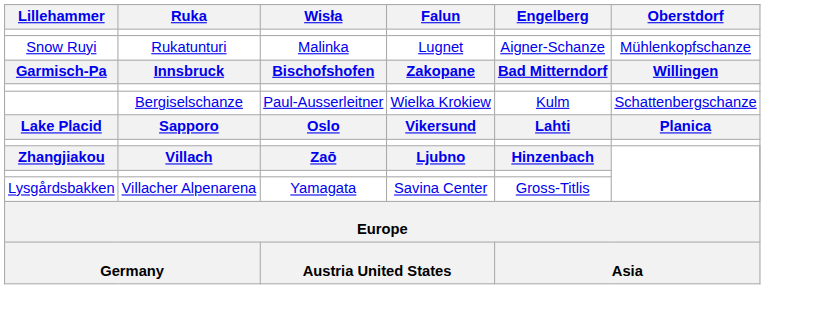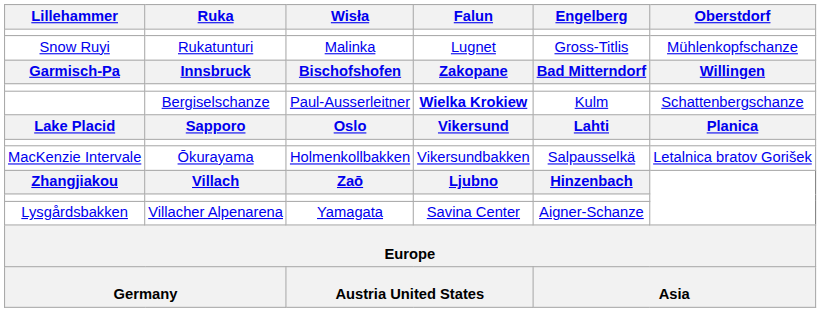(553, 47) Aigner-Schanze -> (591, 47) Gross-Titlis
(441, 102) normal -> (473, 102) bold
+ row: (216, 157)
(553, 188) Gross-Titlis -> (591, 212) Aigner-Schanze
